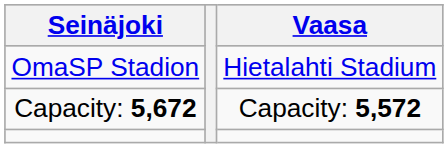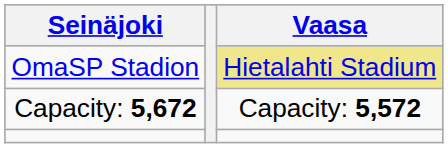(330, 66) no background -> (330, 66) khaki background
